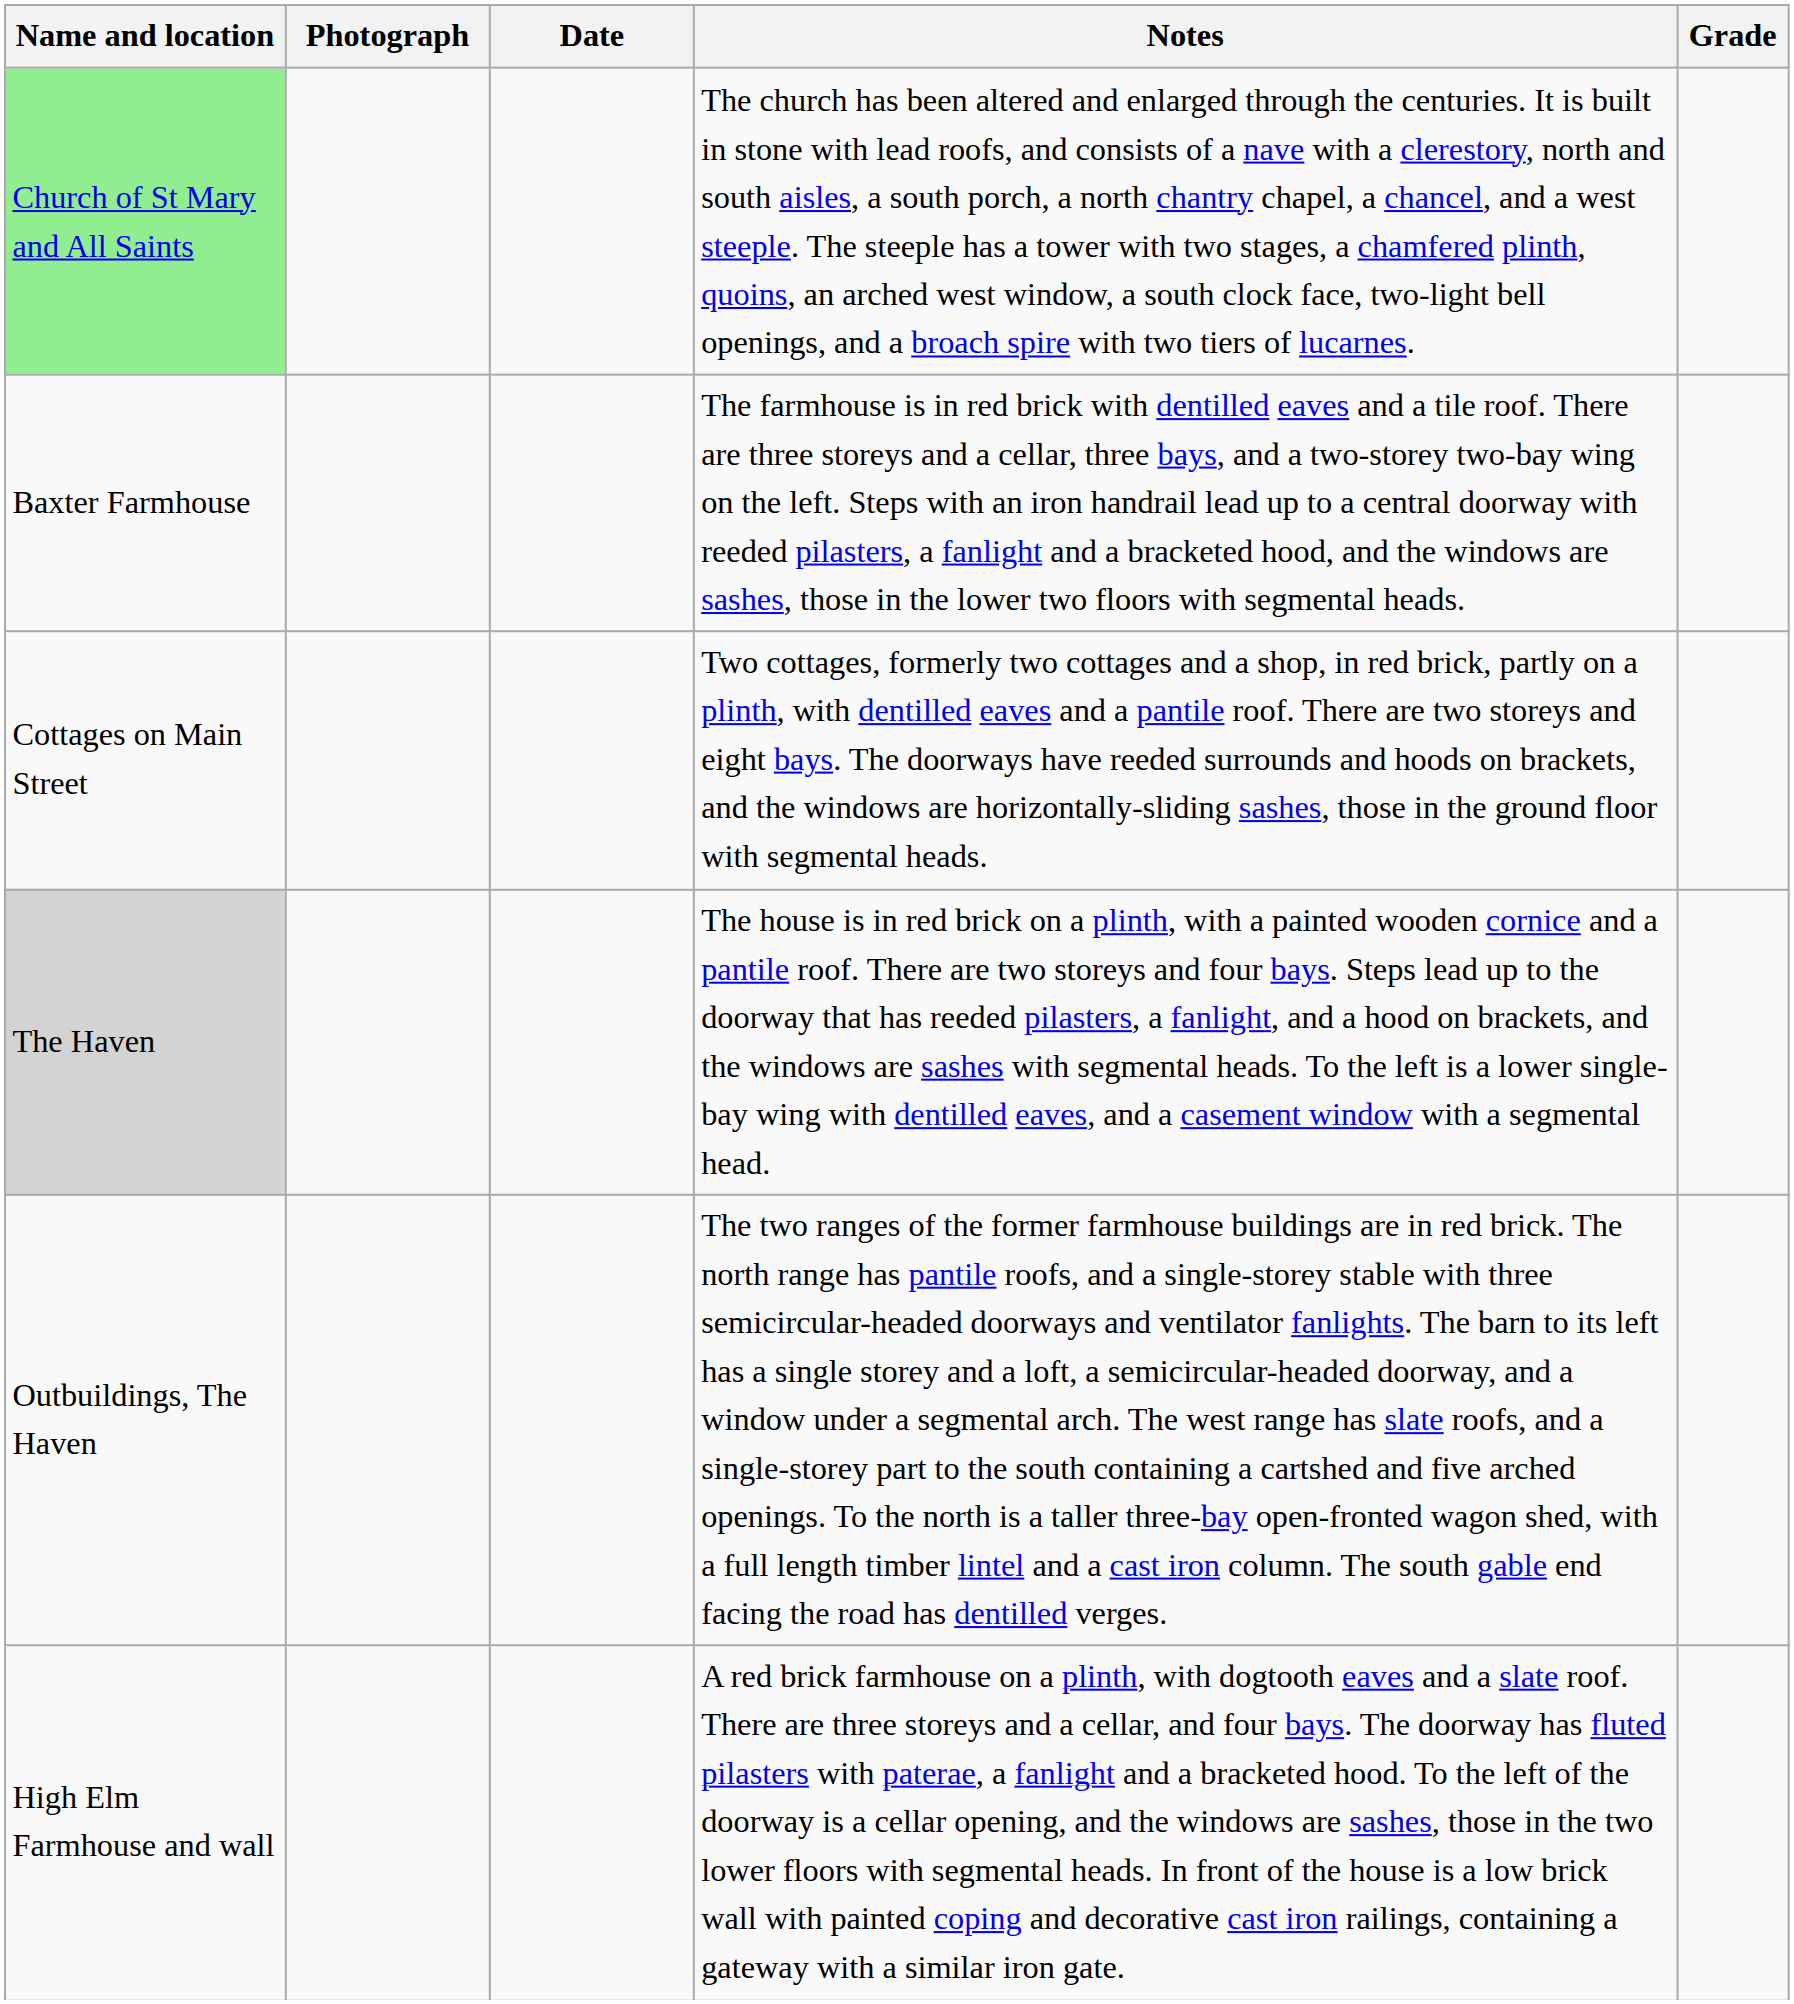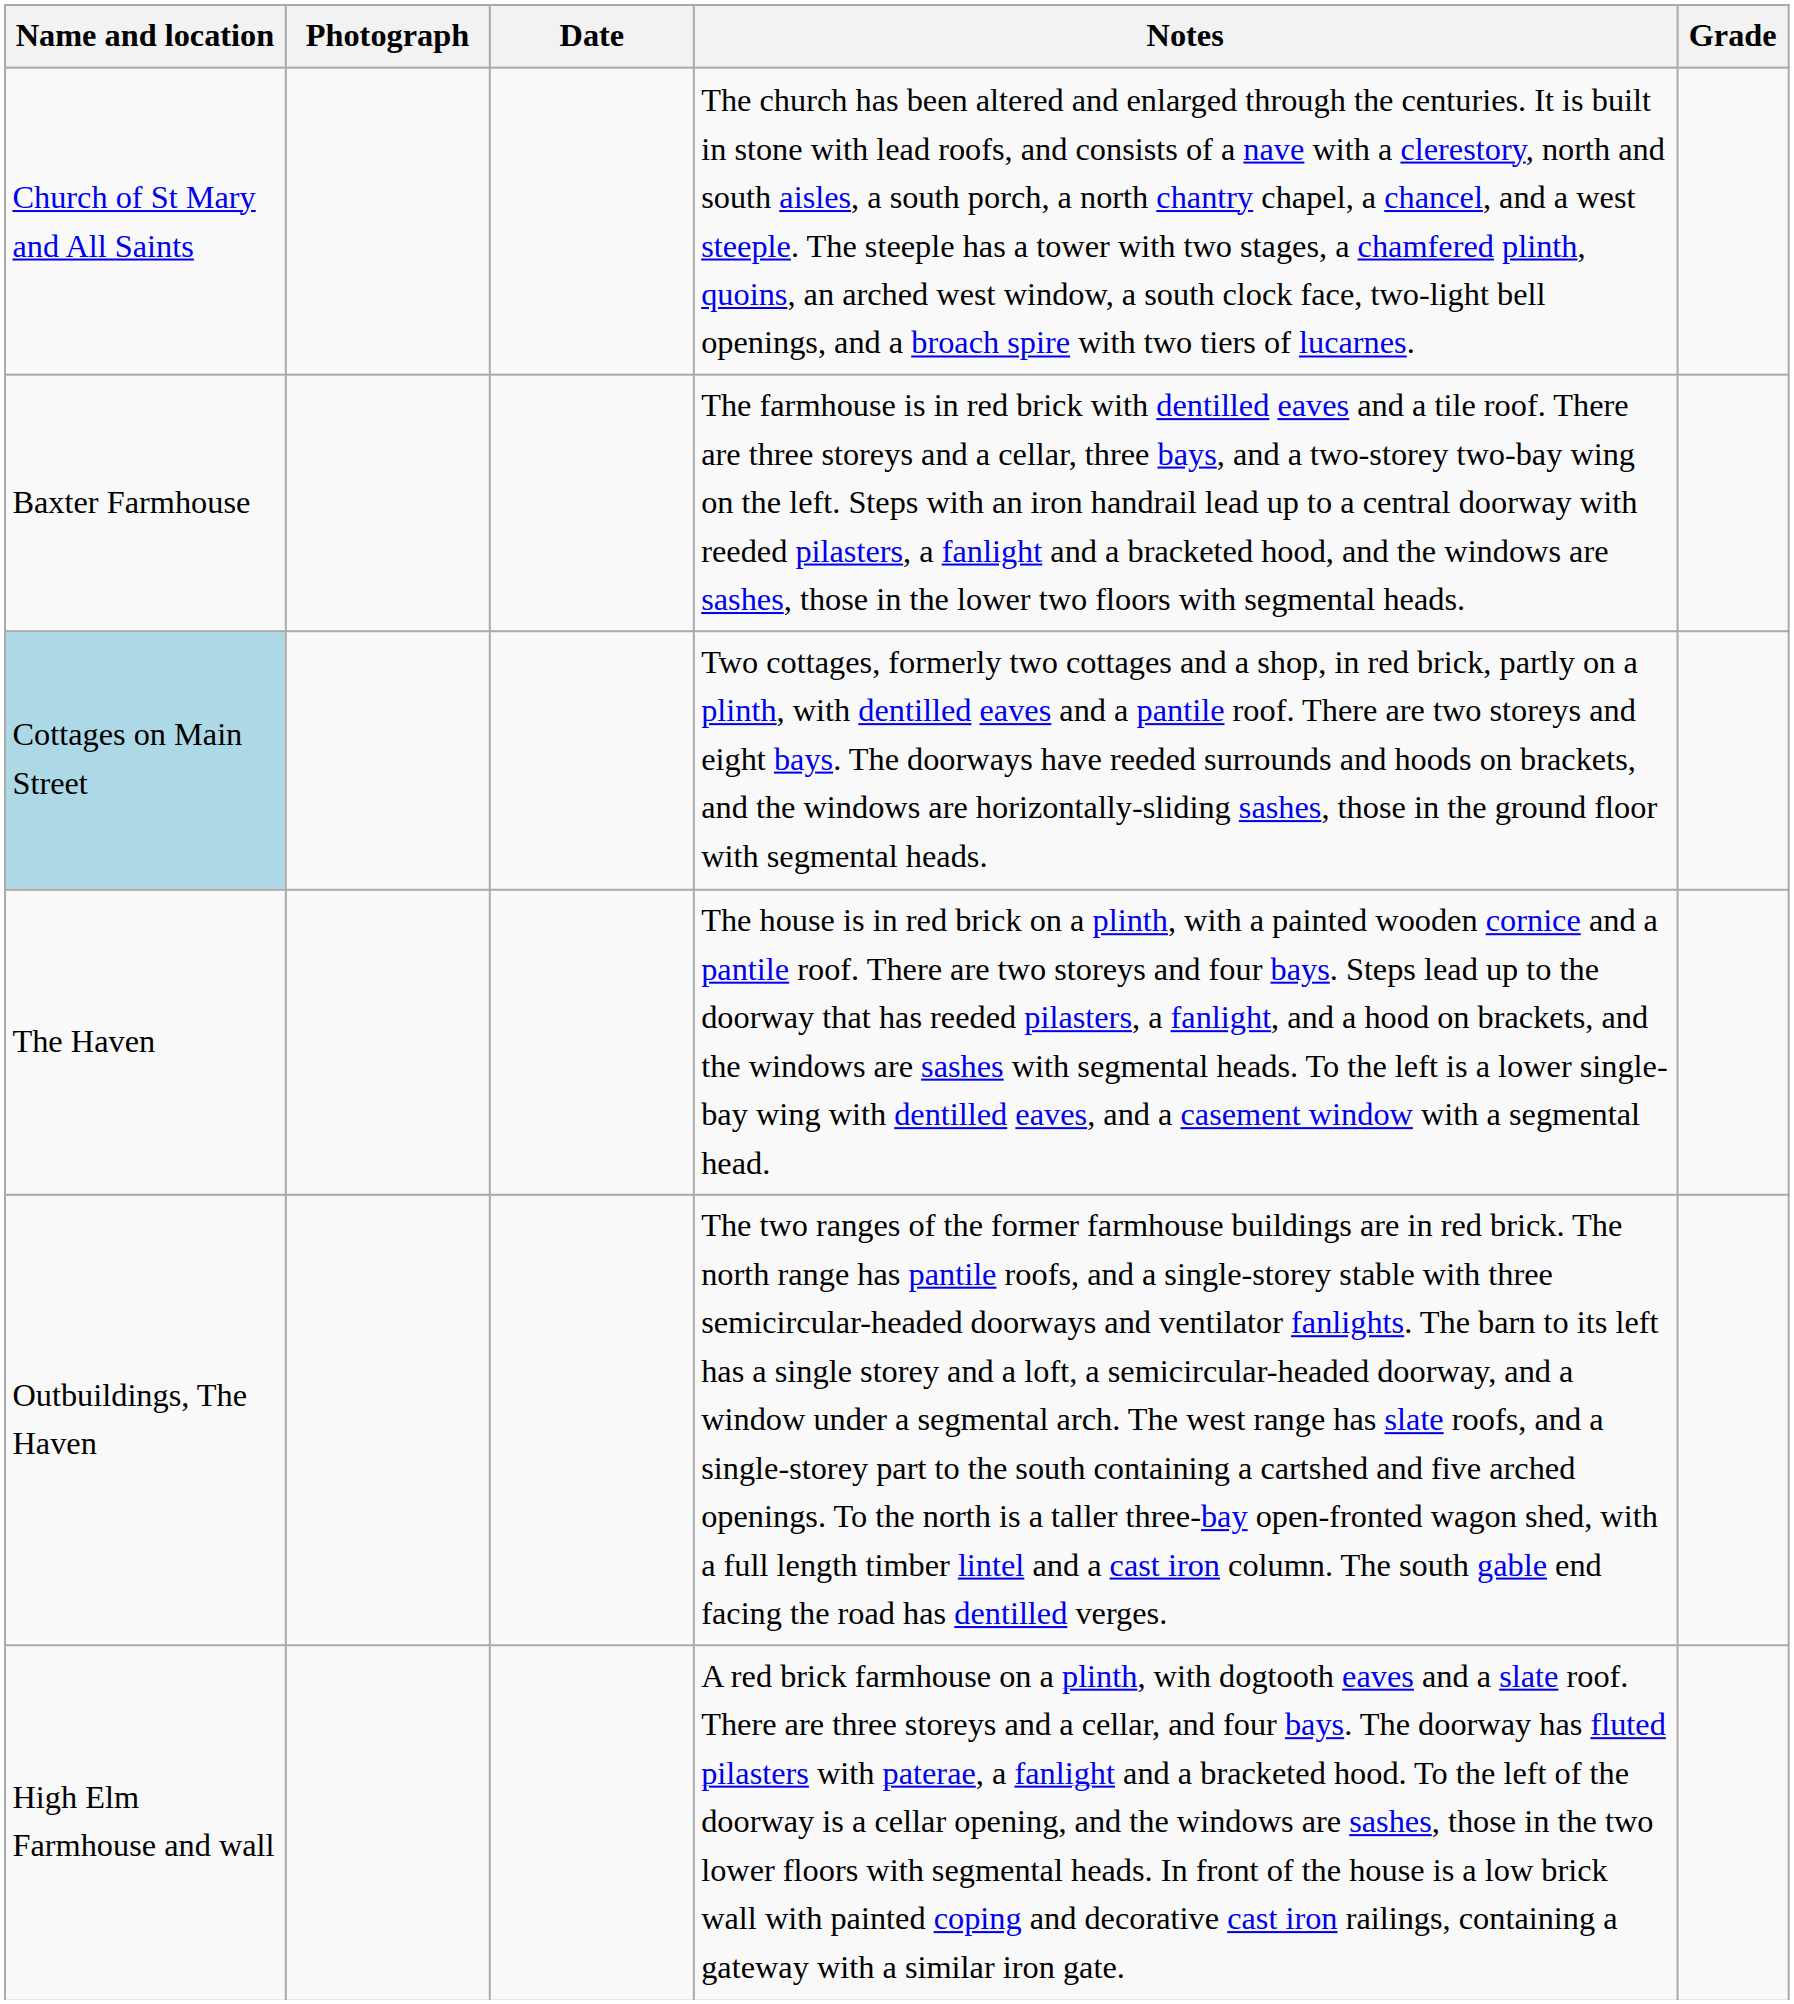(134, 220) lightgreen background -> (134, 220) no background
(127, 759) no background -> (127, 759) lightblue background
(84, 1041) lightgrey background -> (84, 1041) no background
